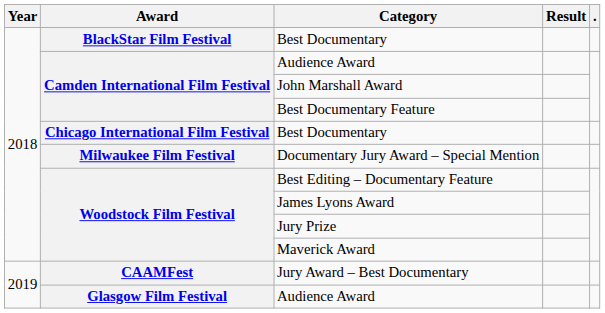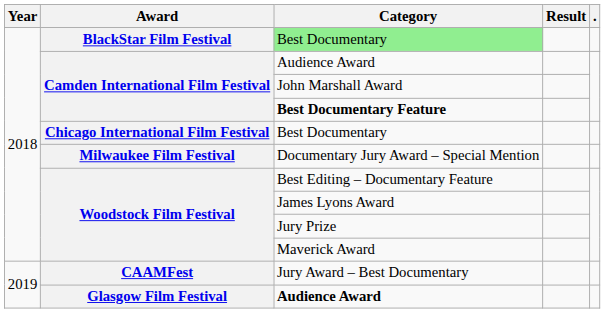(332, 39) no background -> (332, 39) lightgreen background
(356, 109) normal -> (361, 109) bold
(326, 296) normal -> (329, 296) bold
